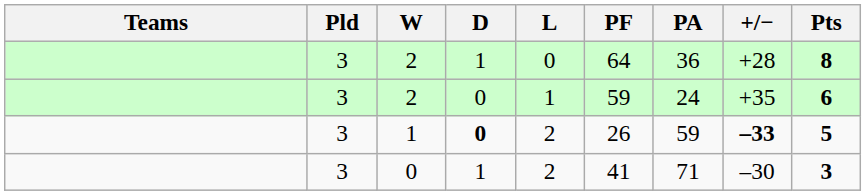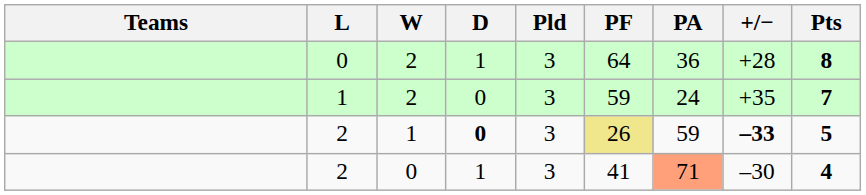columns swapped: (342, 23) <-> (550, 23)
(826, 97) 6 -> (826, 97) 7
(619, 134) no background -> (619, 134) khaki background
(688, 171) no background -> (688, 171) lightsalmon background
(826, 171) 3 -> (826, 171) 4
